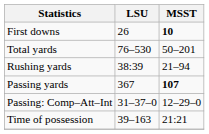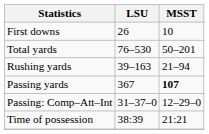(168, 31) bold -> (168, 31) normal
(130, 66) 38:39 -> (134, 66) 39–163
(134, 120) 39–163 -> (130, 120) 38:39
